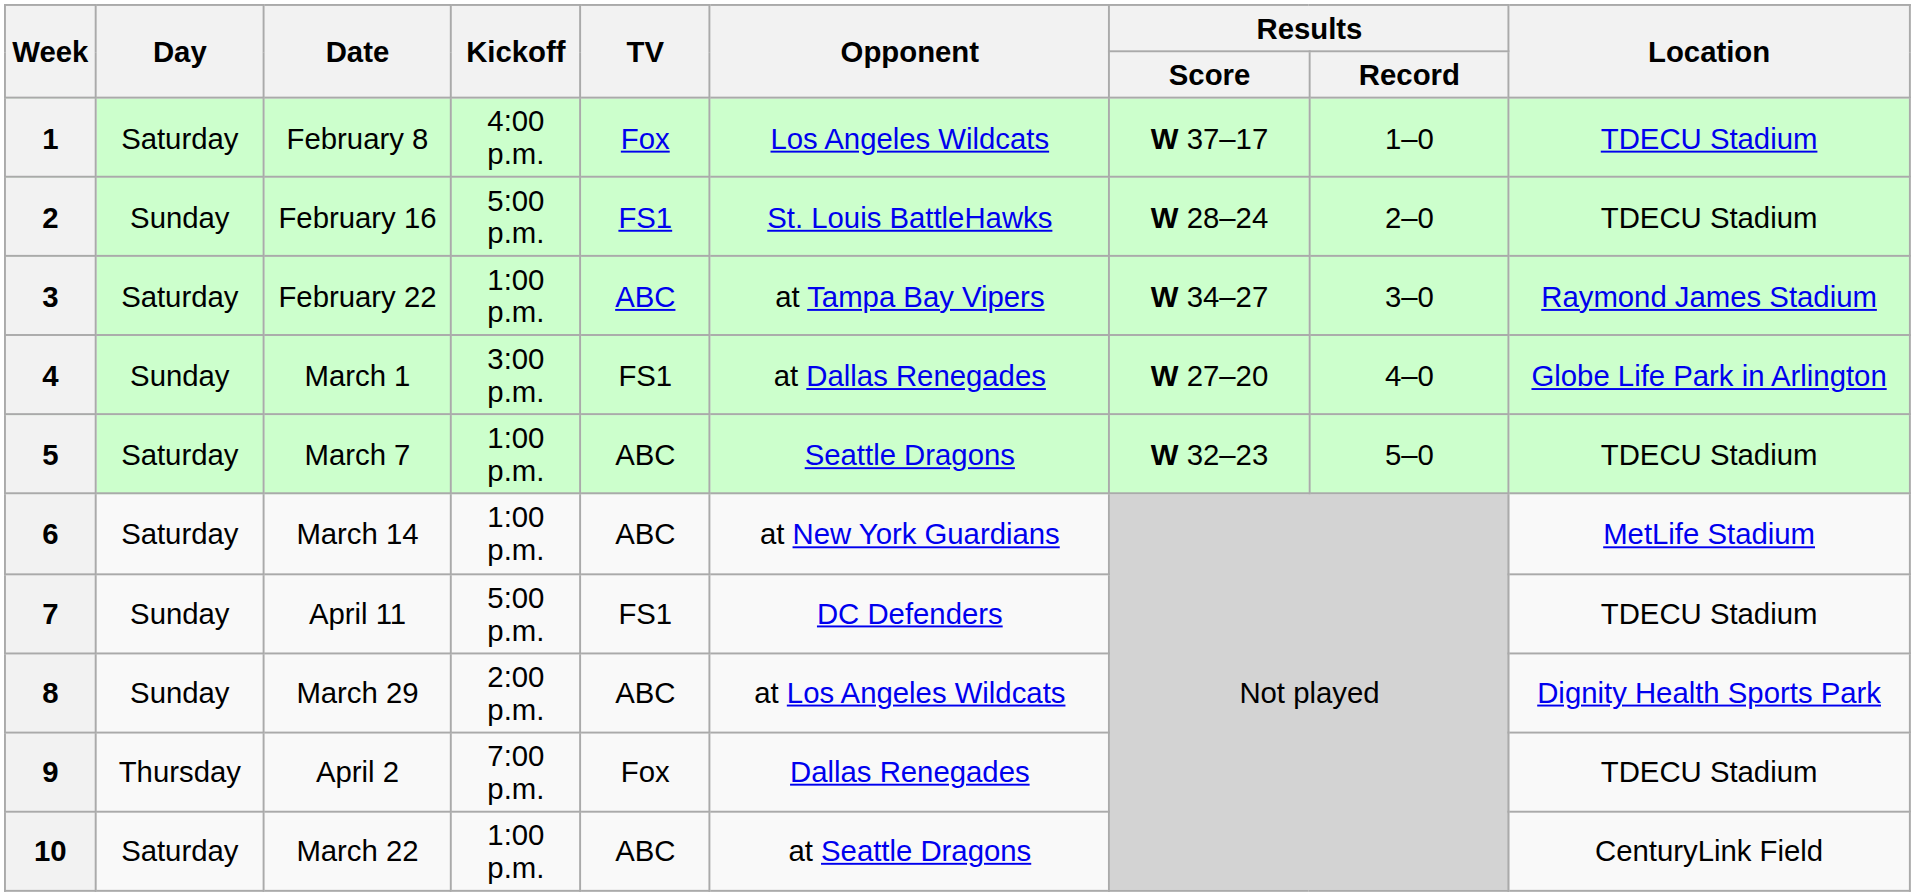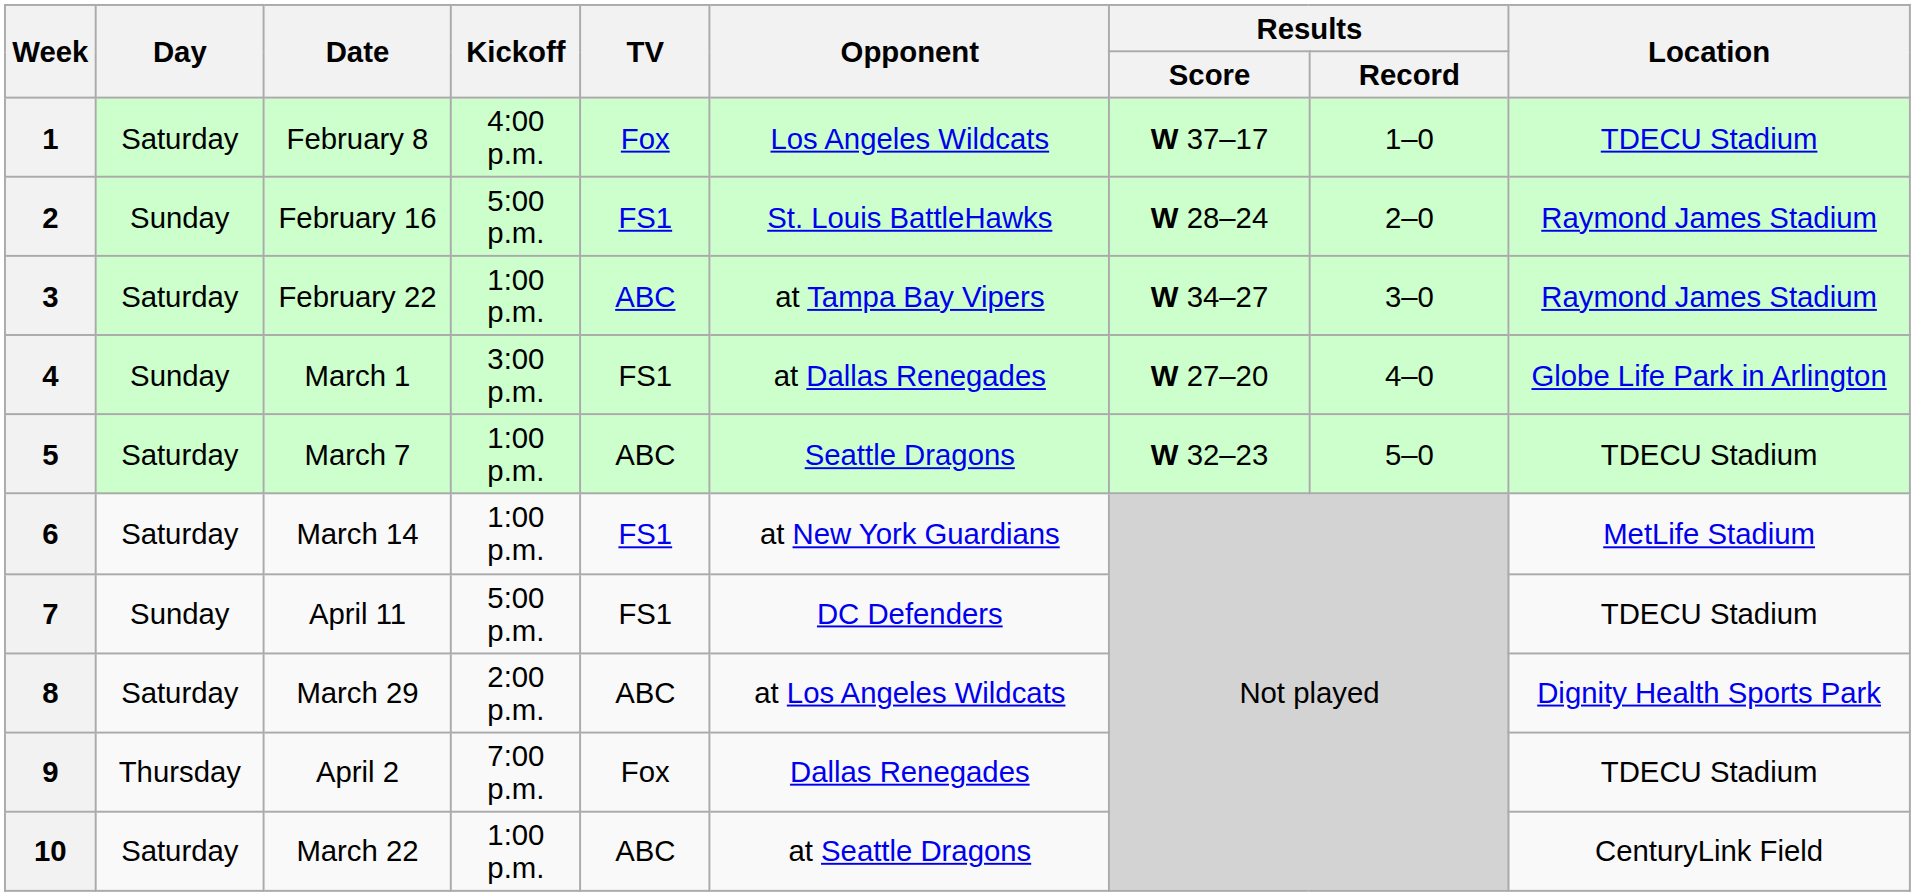(1709, 217) TDECU Stadium -> (1709, 217) Raymond James Stadium
(645, 534) ABC -> (645, 534) FS1
(180, 692) Sunday -> (180, 692) Saturday
